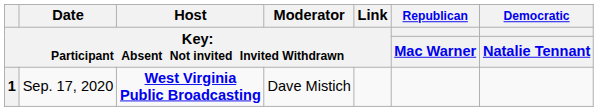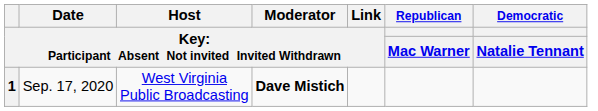(190, 86) bold -> (184, 86) normal
(309, 86) normal -> (300, 86) bold
